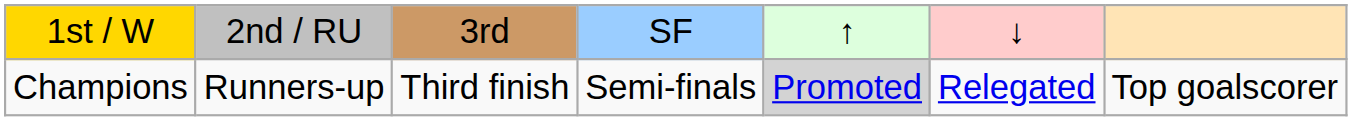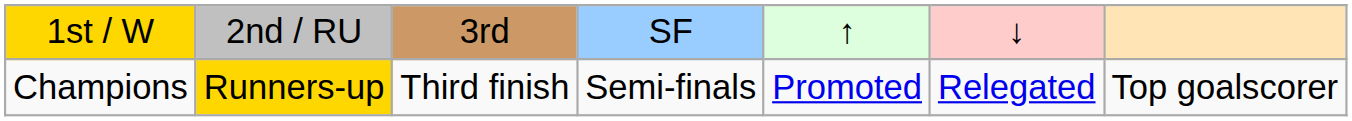(294, 86) no background -> (294, 86) gold background
(847, 86) lightgrey background -> (847, 86) no background
